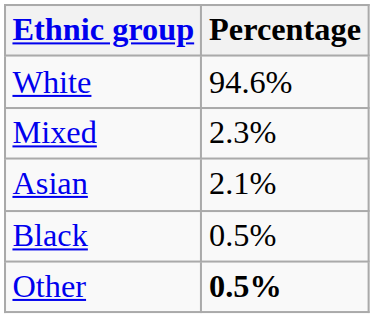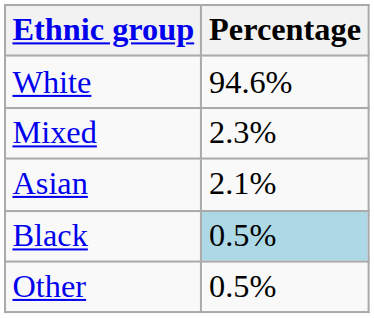(243, 235) no background -> (243, 235) lightblue background
(245, 286) bold -> (243, 286) normal
